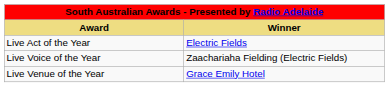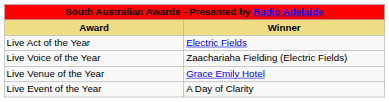+ row: (54, 89)
